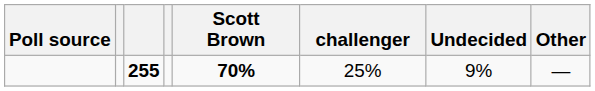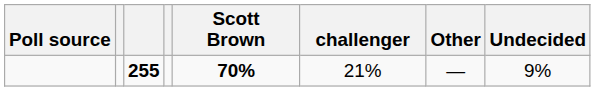columns swapped: (561, 40) <-> (479, 40)
(363, 70) 25% -> (363, 70) 21%
